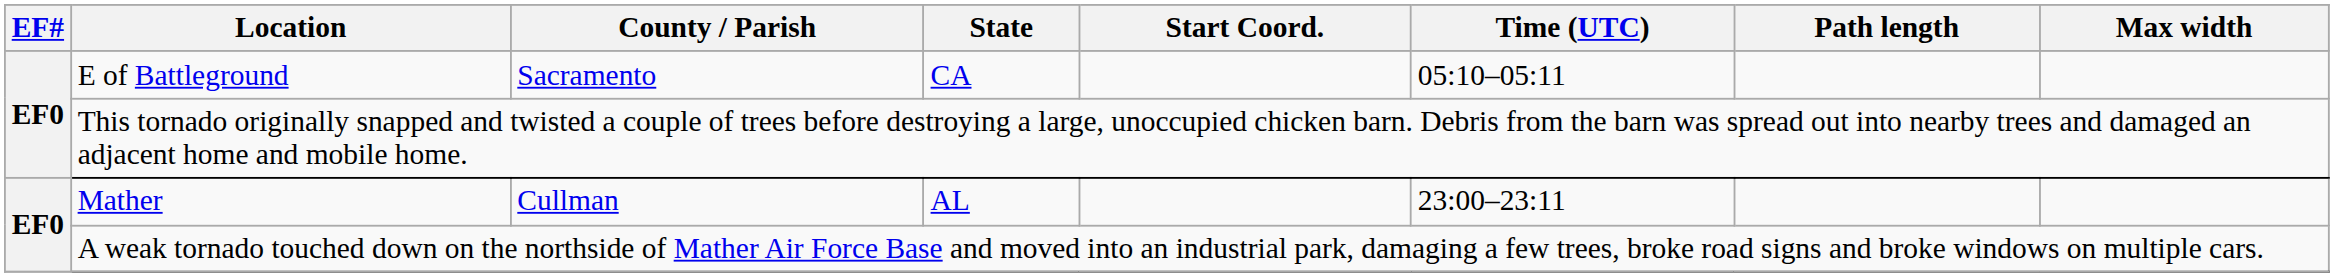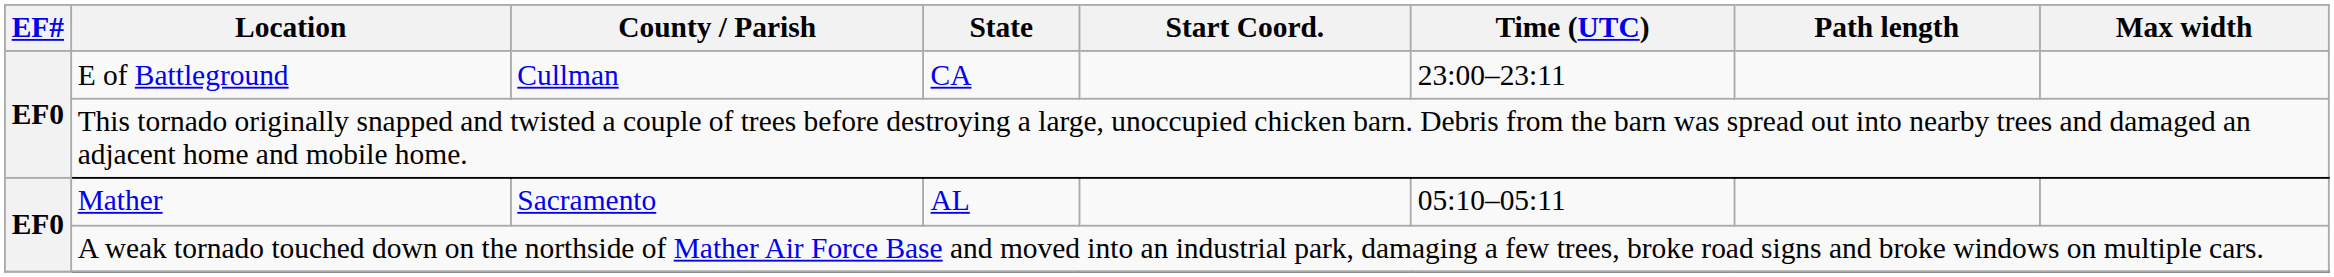(587, 74) Sacramento -> (568, 74) Cullman
(1492, 74) 05:10–05:11 -> (1492, 74) 23:00–23:11
(568, 201) Cullman -> (587, 201) Sacramento
(1492, 201) 23:00–23:11 -> (1492, 201) 05:10–05:11
